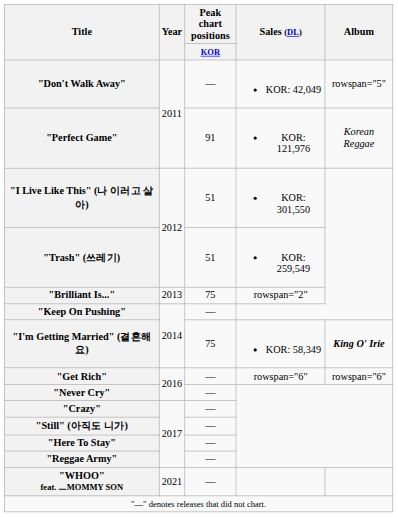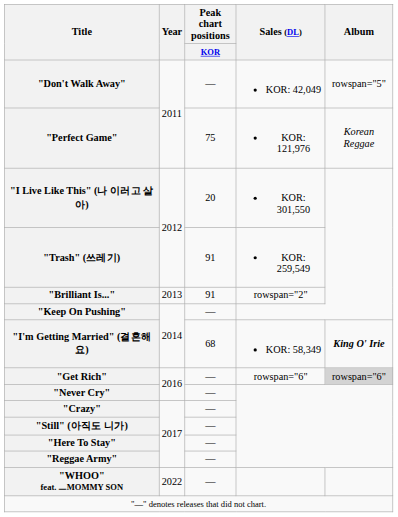(210, 138) 91 -> (210, 138) 75
(210, 197) 51 -> (210, 197) 20
(210, 257) 51 -> (210, 257) 91
(210, 295) 75 -> (210, 295) 91
(210, 344) 75 -> (210, 344) 68
(359, 376) no background -> (359, 376) lightgrey background
(172, 481) 2021 -> (172, 481) 2022
